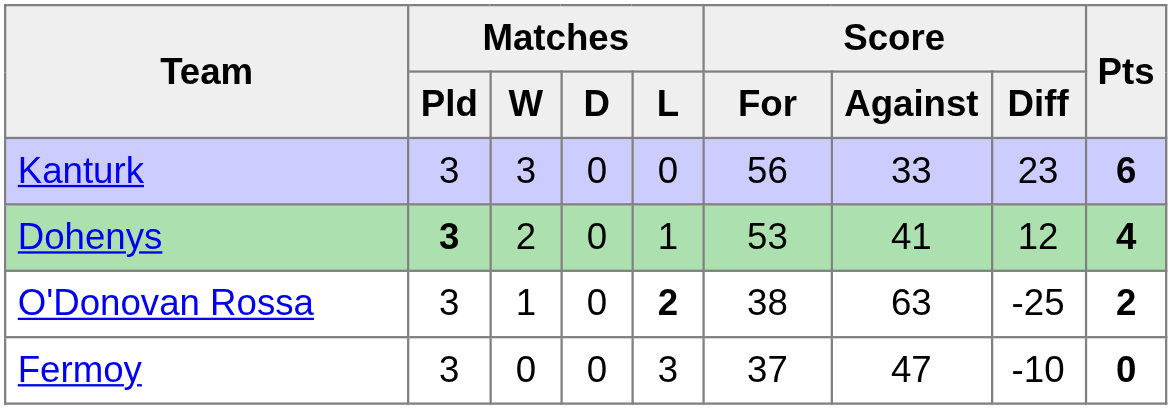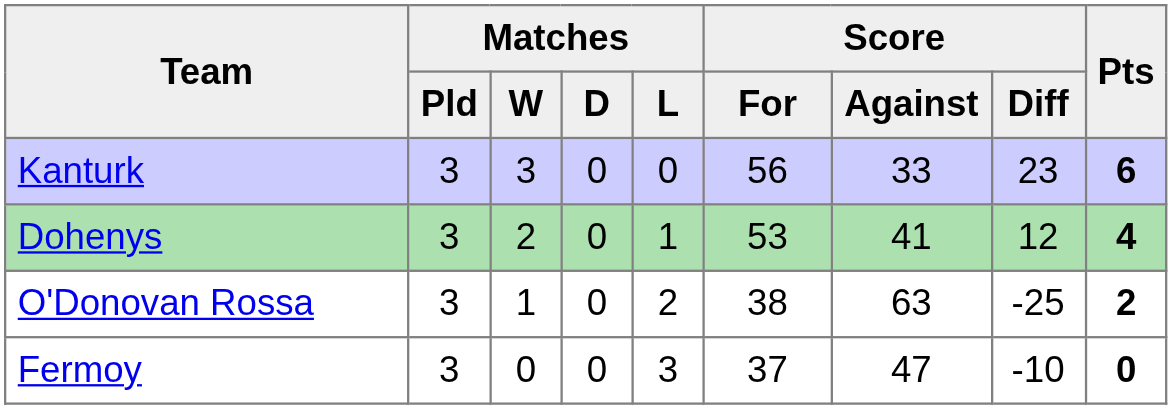(449, 236) bold -> (449, 236) normal
(668, 303) bold -> (668, 303) normal
